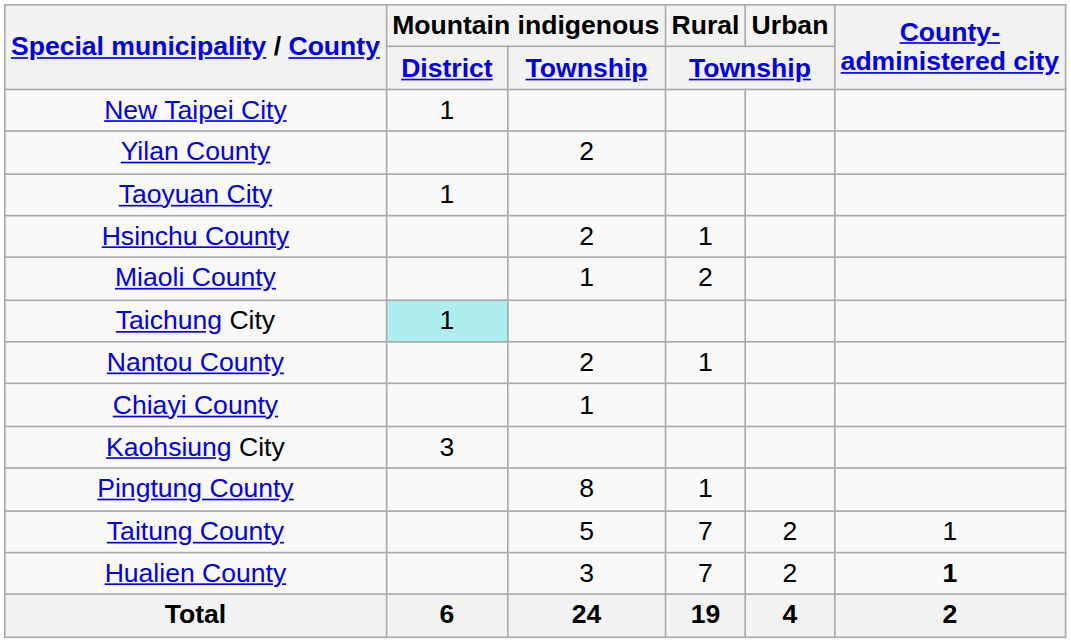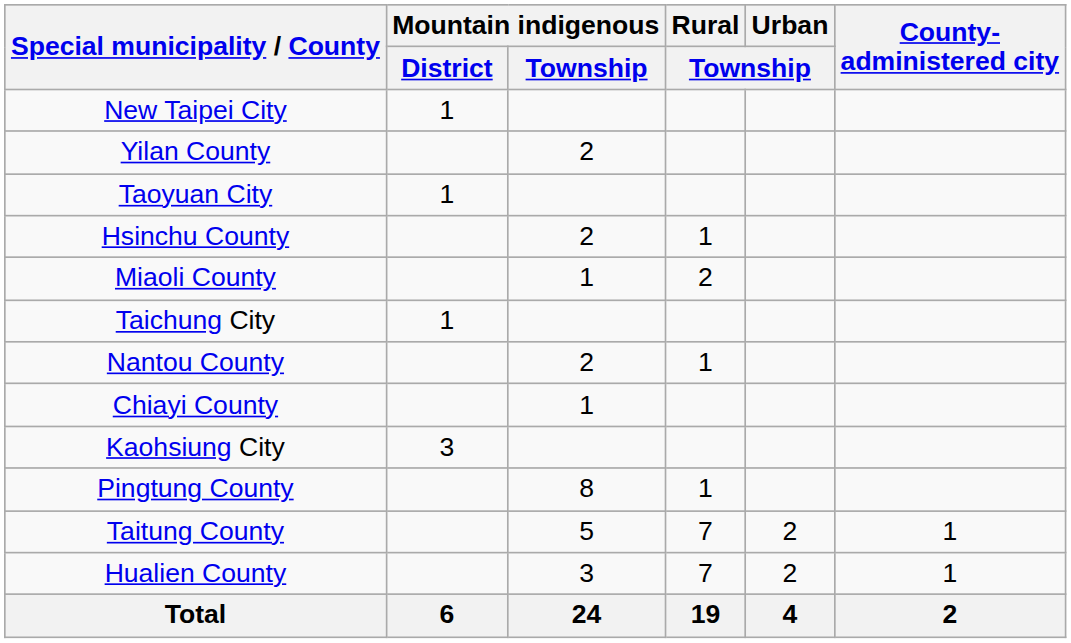(447, 320) paleturquoise background -> (447, 320) no background
(950, 573) bold -> (950, 573) normal
